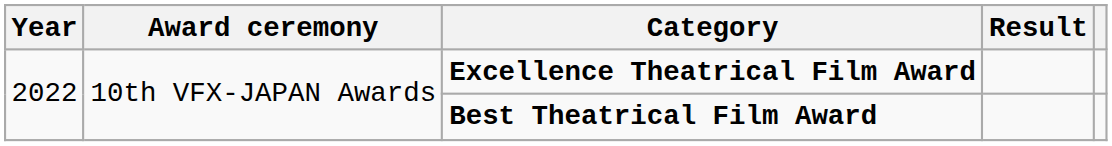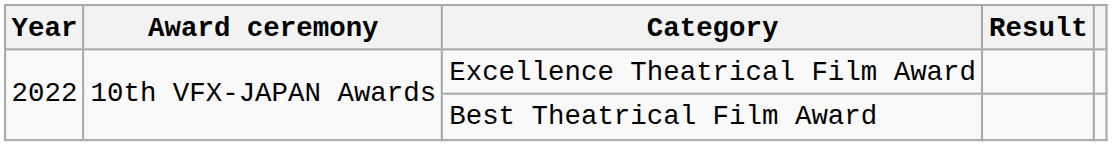(713, 72) bold -> (713, 72) normal
(663, 117) bold -> (663, 117) normal
